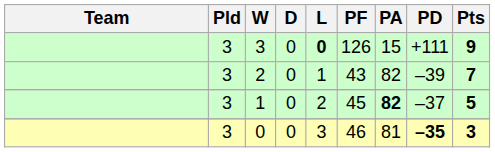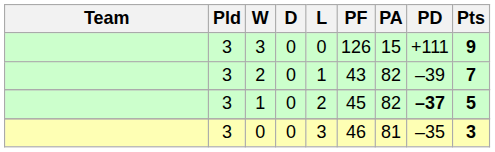(322, 47) bold -> (322, 47) normal
(391, 103) bold -> (391, 103) normal
(430, 103) normal -> (430, 103) bold
(430, 132) bold -> (430, 132) normal
